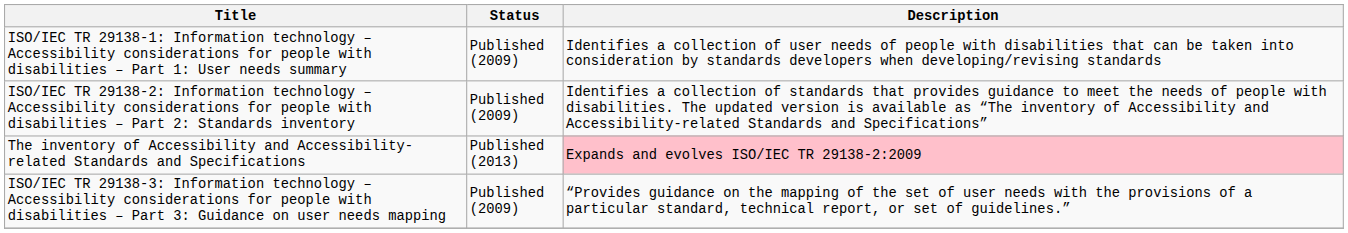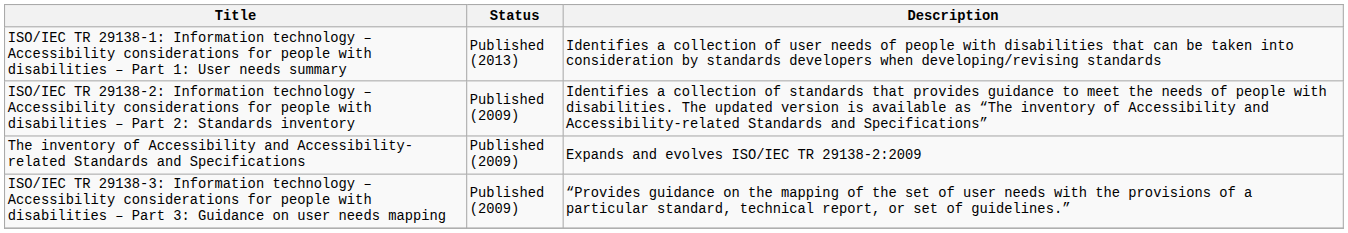(507, 54) Published (2009) -> (507, 54) Published (2013)
(507, 155) Published (2013) -> (507, 155) Published (2009)
(744, 155) pink background -> (744, 155) no background
